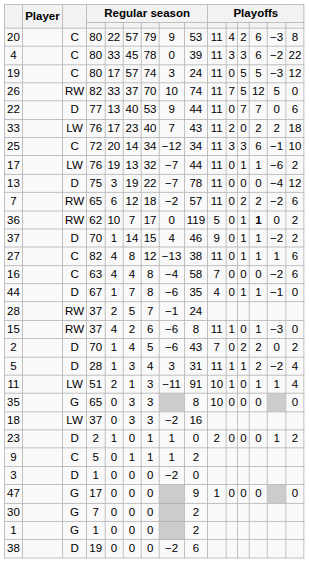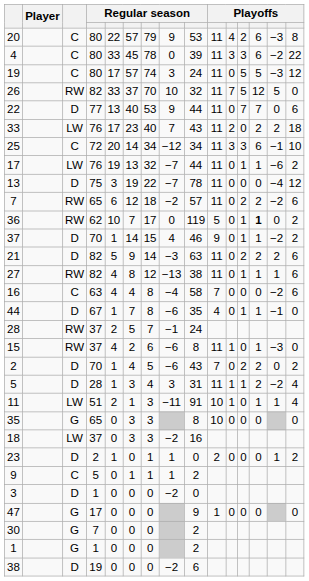(196, 92) 74 -> (196, 92) 32
+ row: (13, 256)
(75, 256) C -> (75, 274) RW
